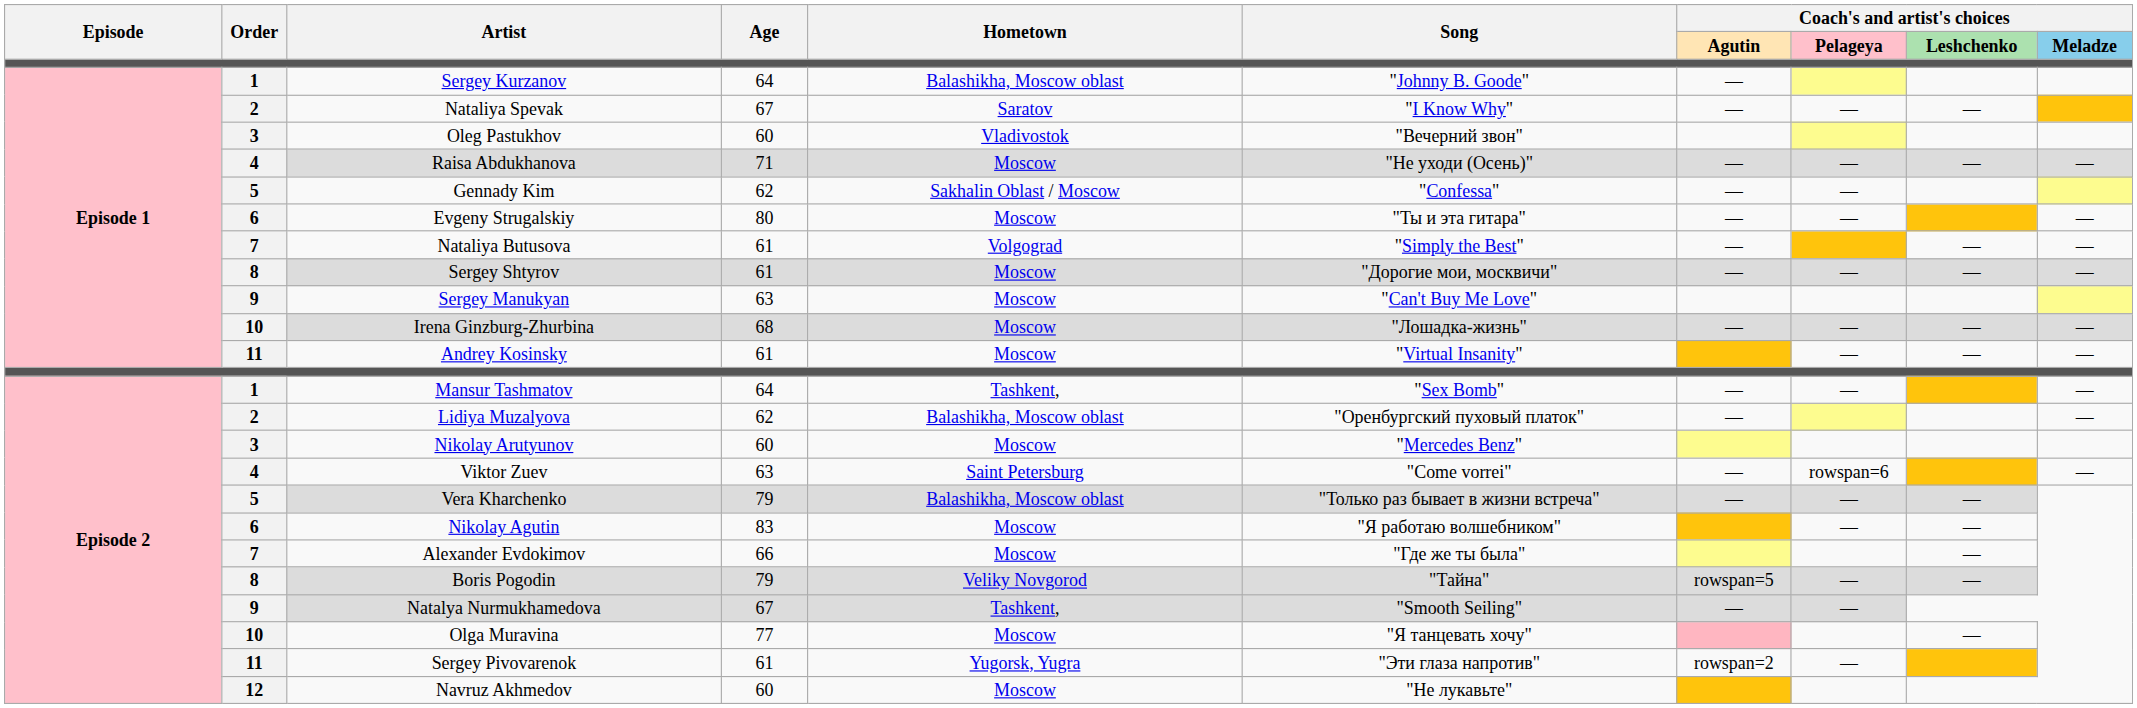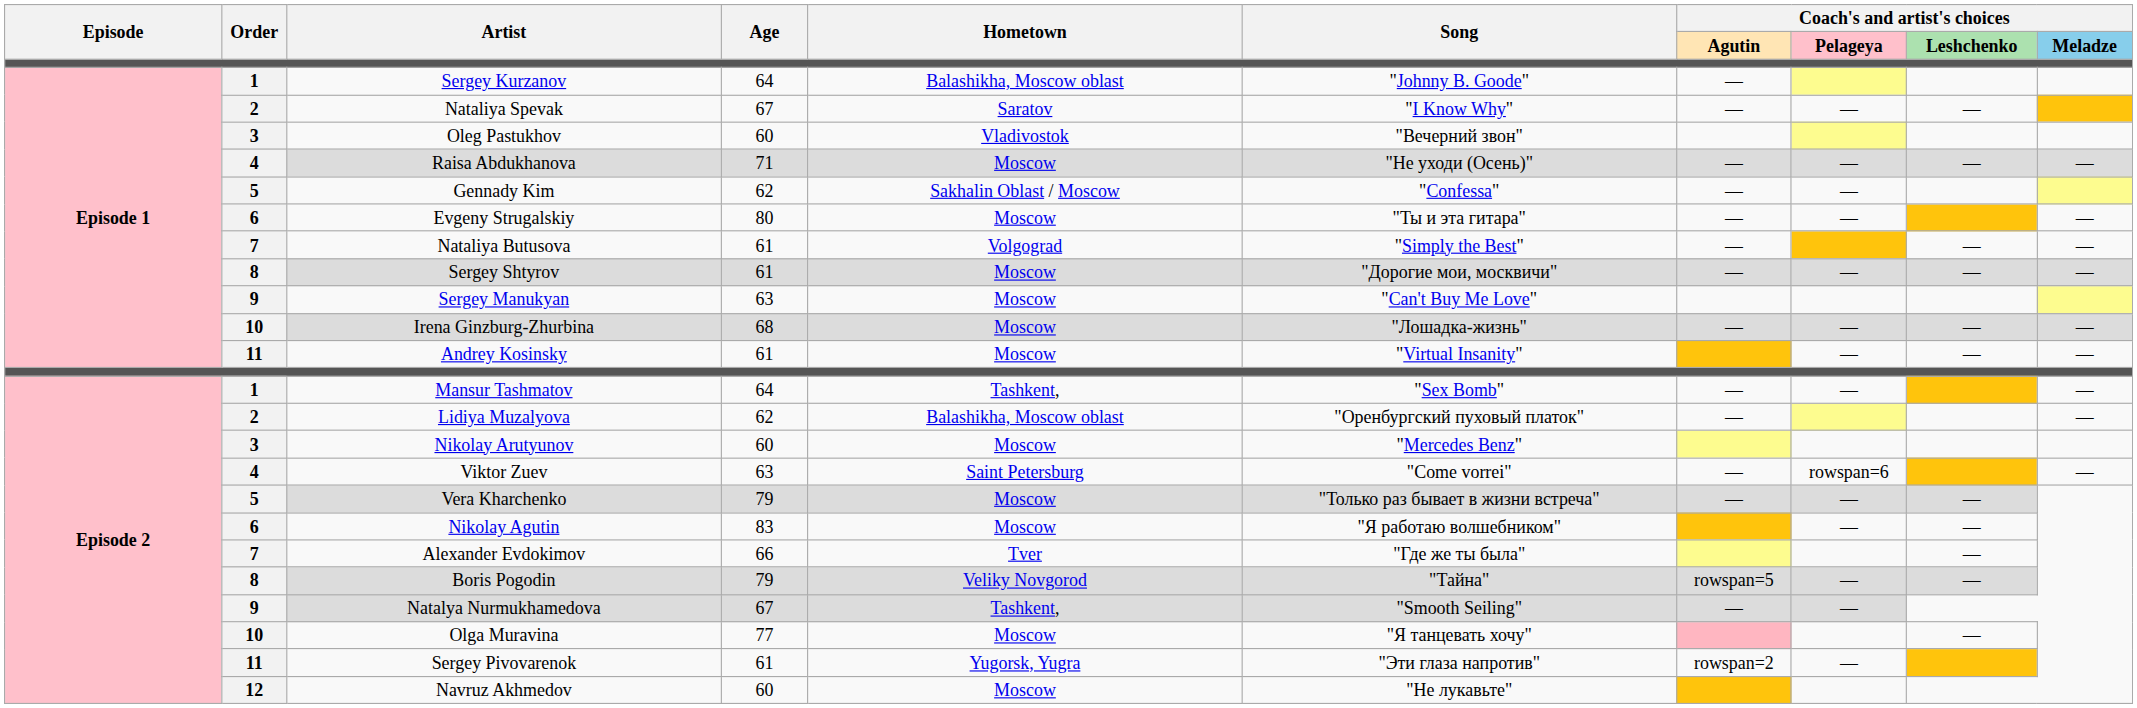(1025, 499) Balashikha, Moscow oblast -> (1025, 499) Moscow
(1025, 553) Moscow -> (1025, 553) Tver
